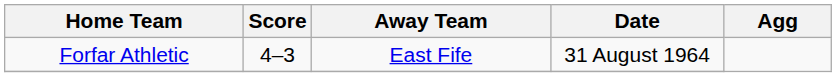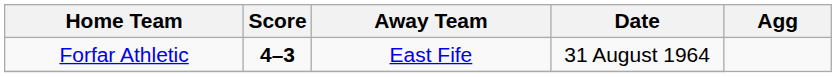(278, 54) normal -> (278, 54) bold
